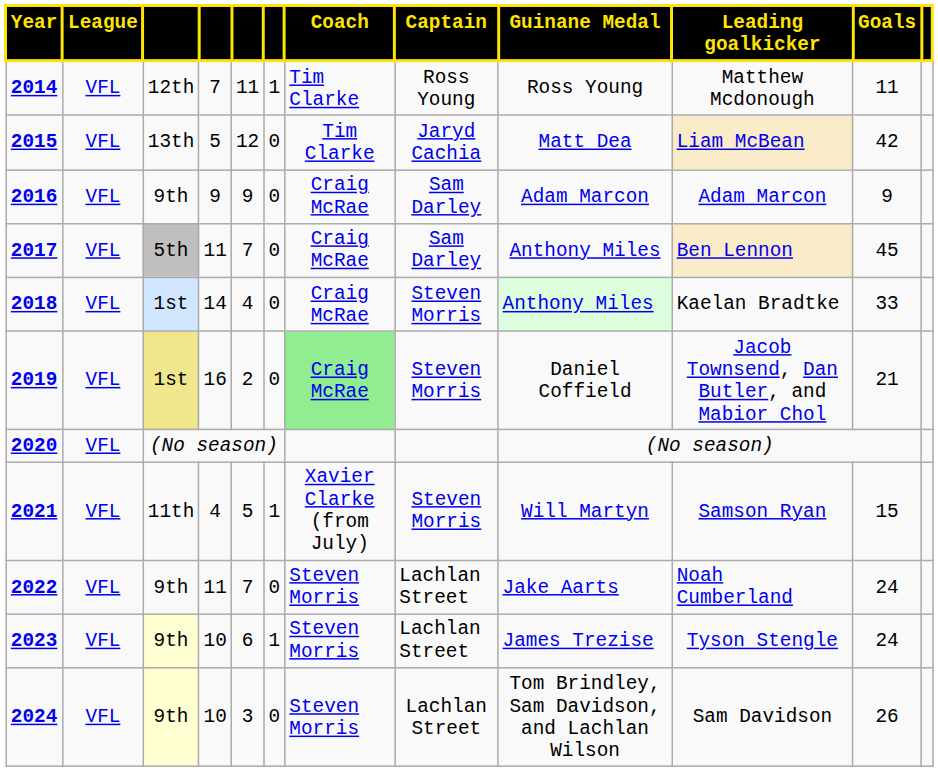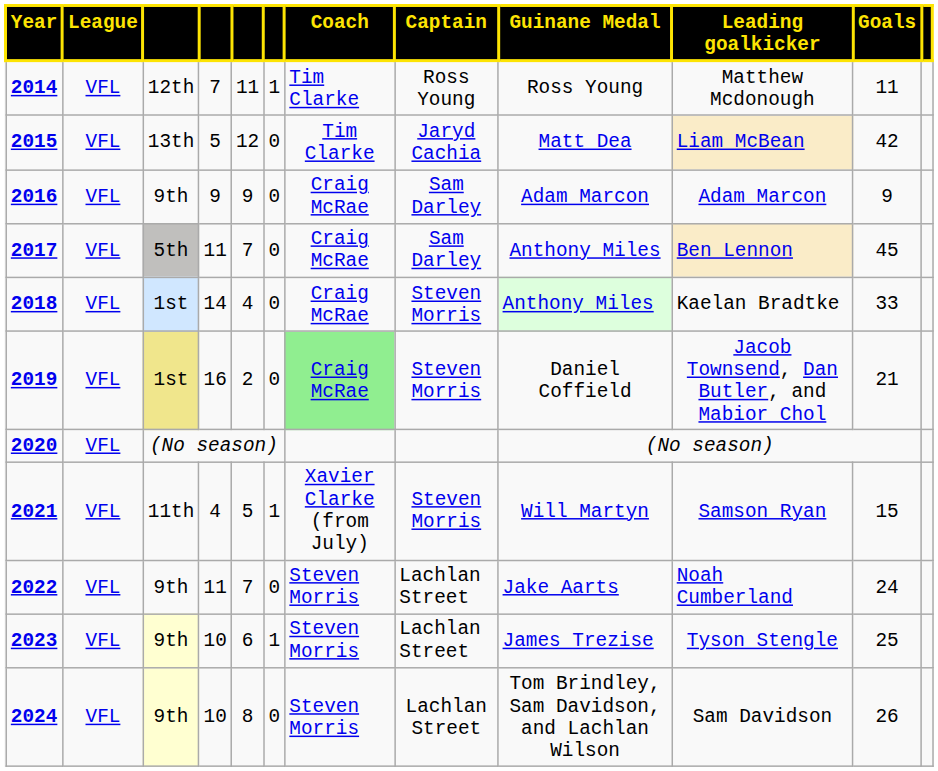(887, 641) 24 -> (887, 641) 25
(248, 717) 3 -> (248, 717) 8
